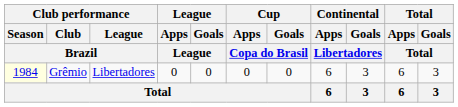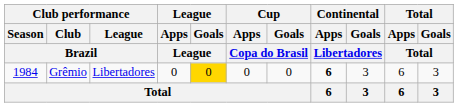(25, 72) lightyellow background -> (25, 72) no background
(209, 72) no background -> (209, 72) gold background
(329, 72) normal -> (329, 72) bold
